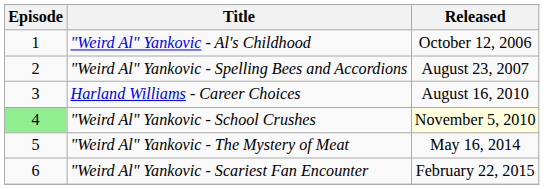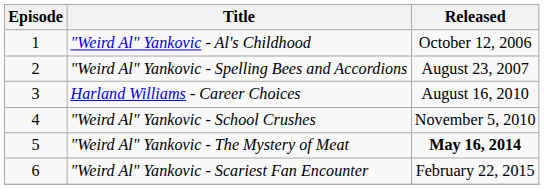(36, 119) lightgreen background -> (36, 119) no background
(475, 119) lightyellow background -> (475, 119) no background
(475, 145) normal -> (475, 145) bold
